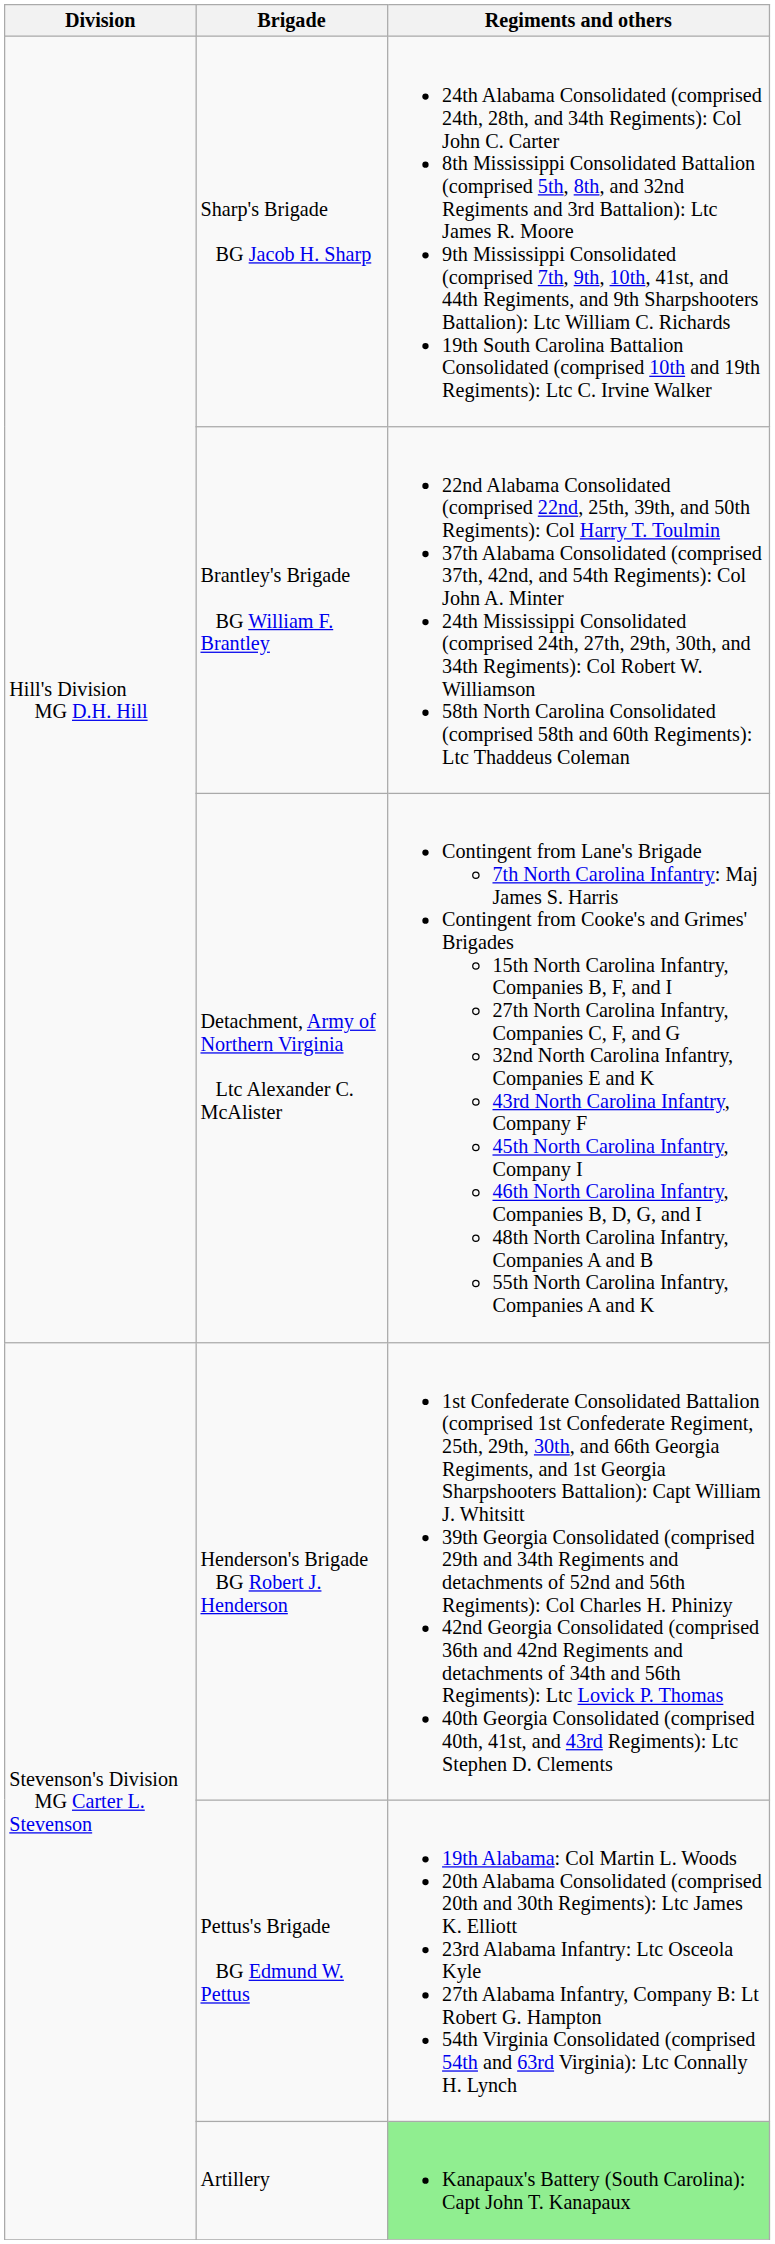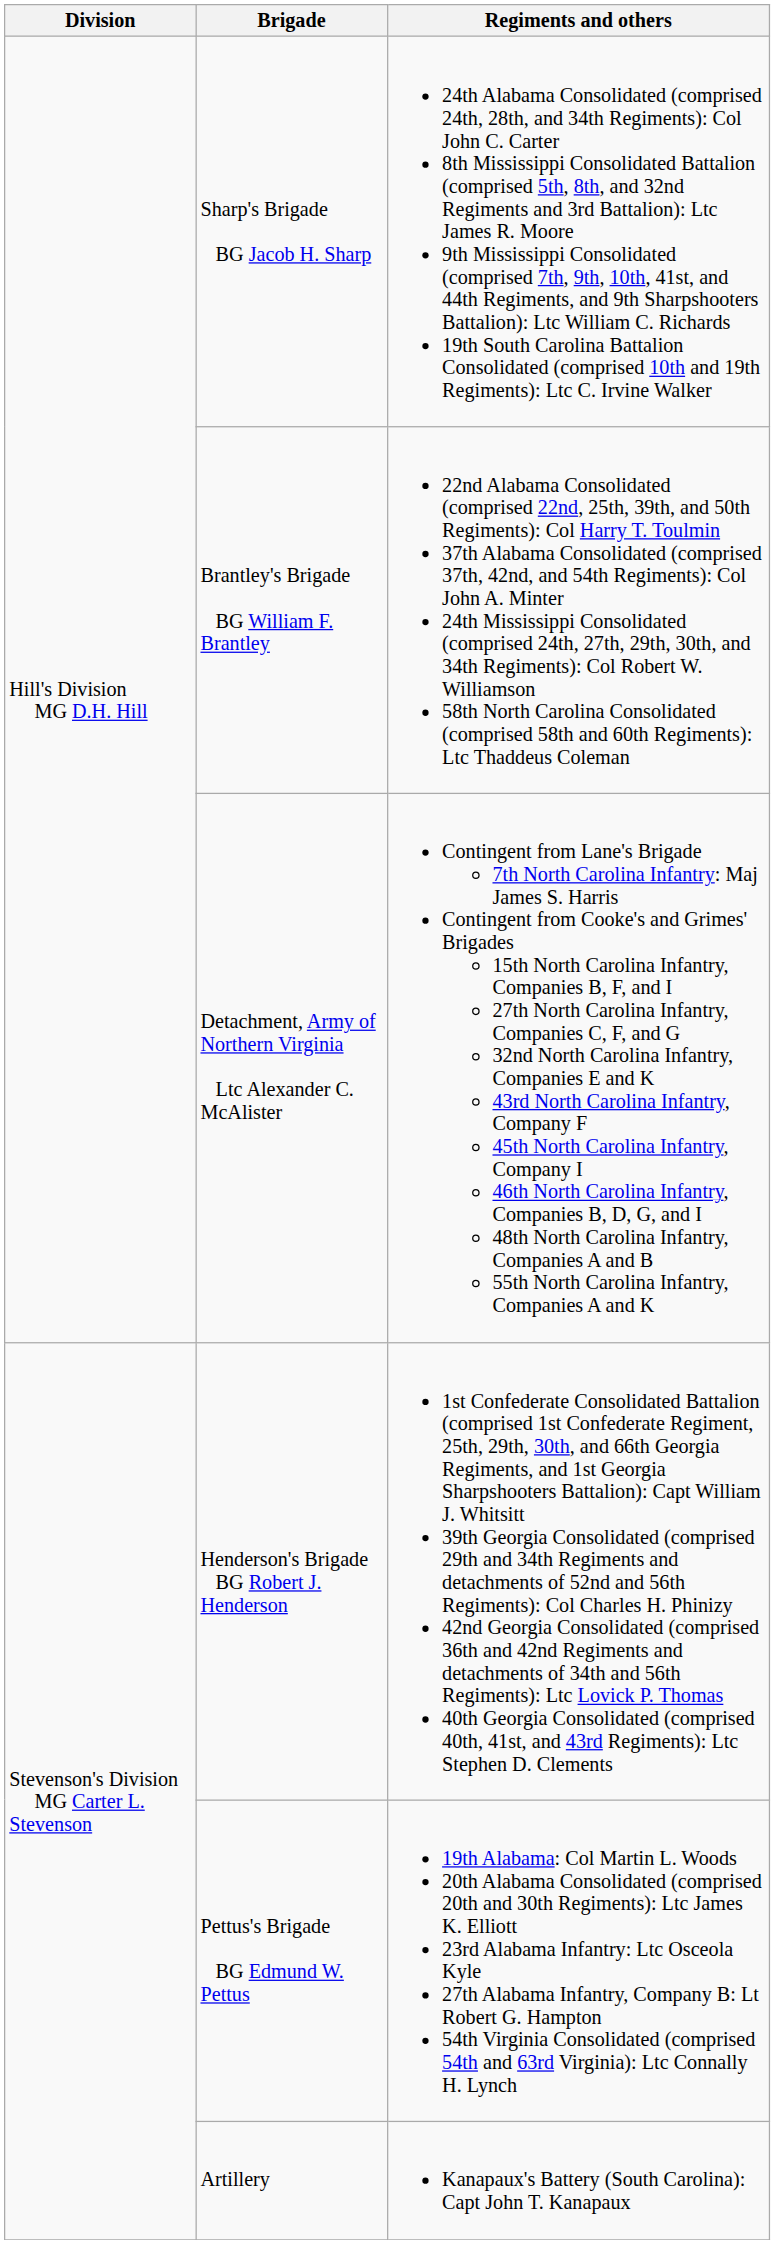(578, 2192) lightgreen background -> (578, 2192) no background
